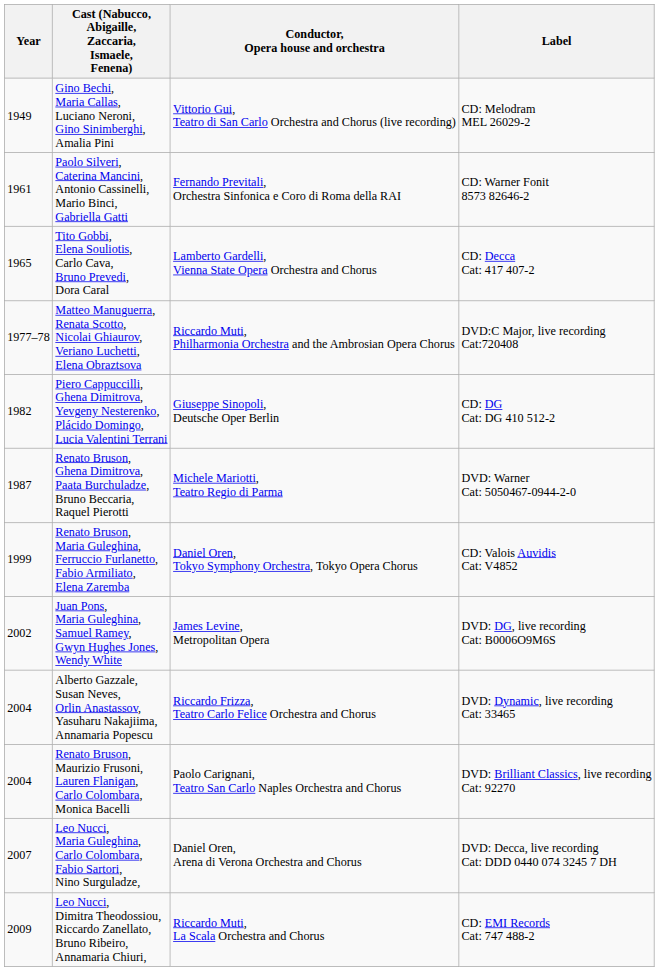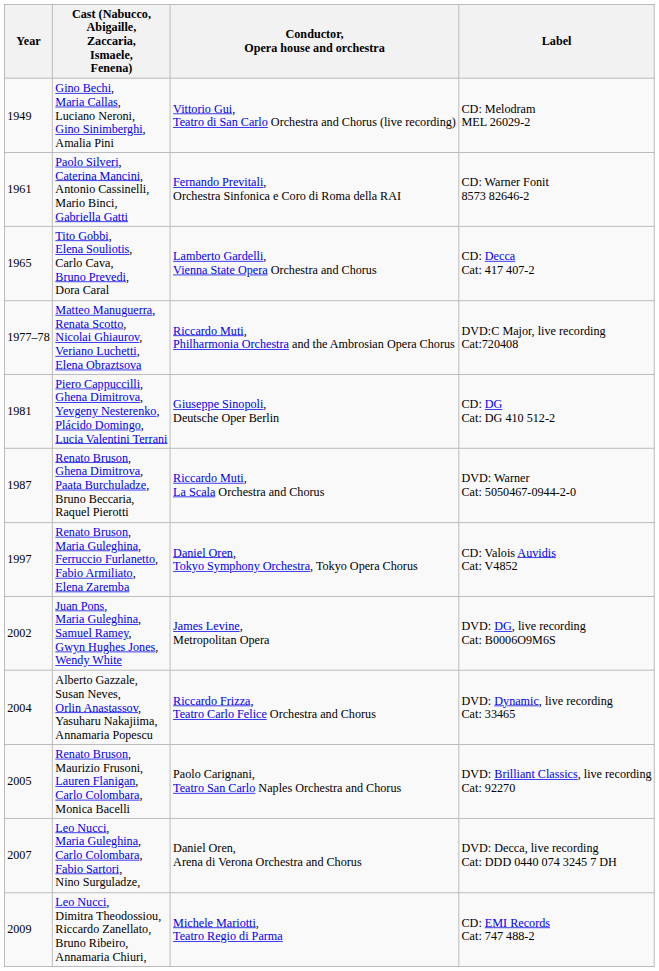(19, 411) 1982 -> (19, 411) 1981
(228, 485) Michele Mariotti, Teatro Regio di Parma -> (249, 485) Riccardo Muti, La Scala Orchestra and Chorus
(19, 559) 1999 -> (19, 559) 1997
(19, 781) 2004 -> (19, 781) 2005
(249, 929) Riccardo Muti, La Scala Orchestra and Chorus -> (228, 929) Michele Mariotti, Teatro Regio di Parma
